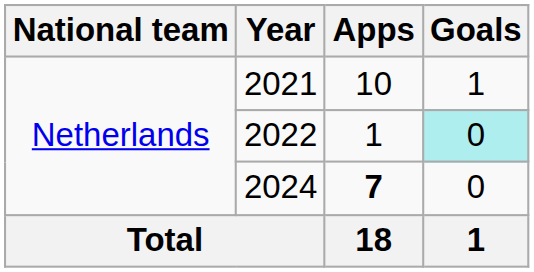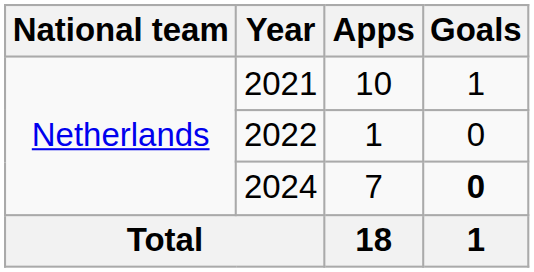(476, 135) paleturquoise background -> (476, 135) no background
(374, 187) bold -> (374, 187) normal
(476, 187) normal -> (476, 187) bold
